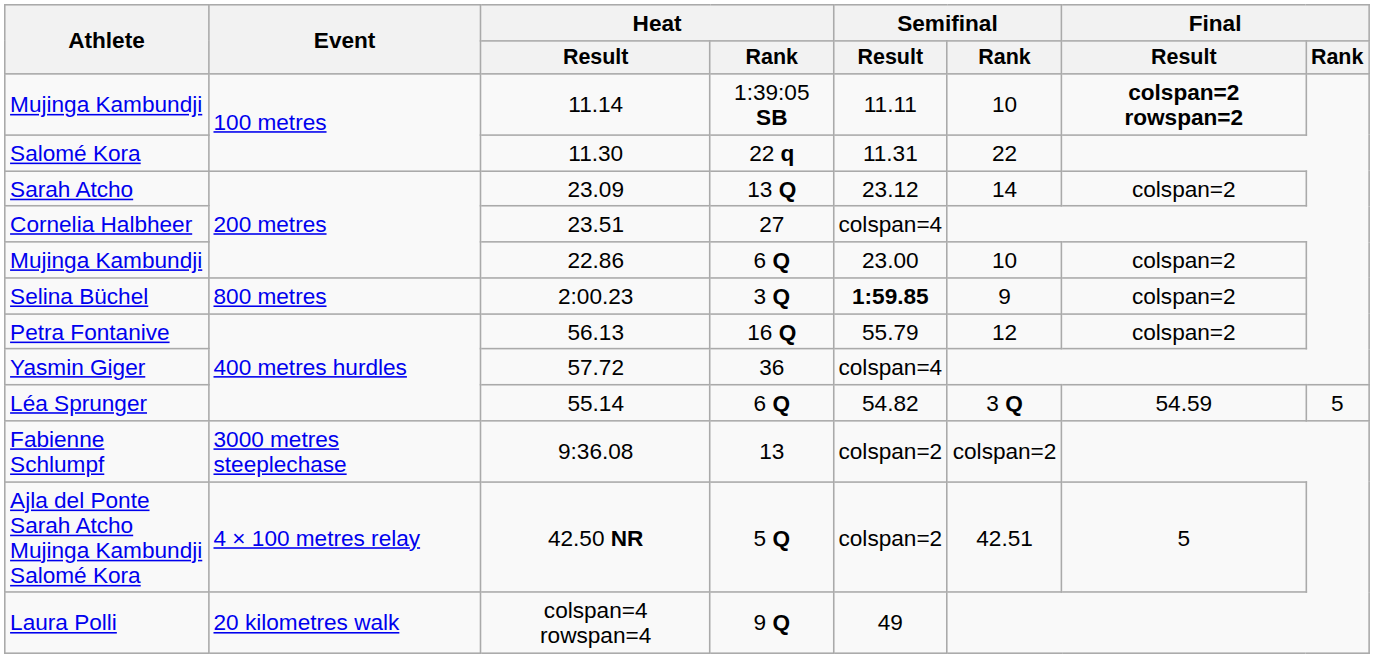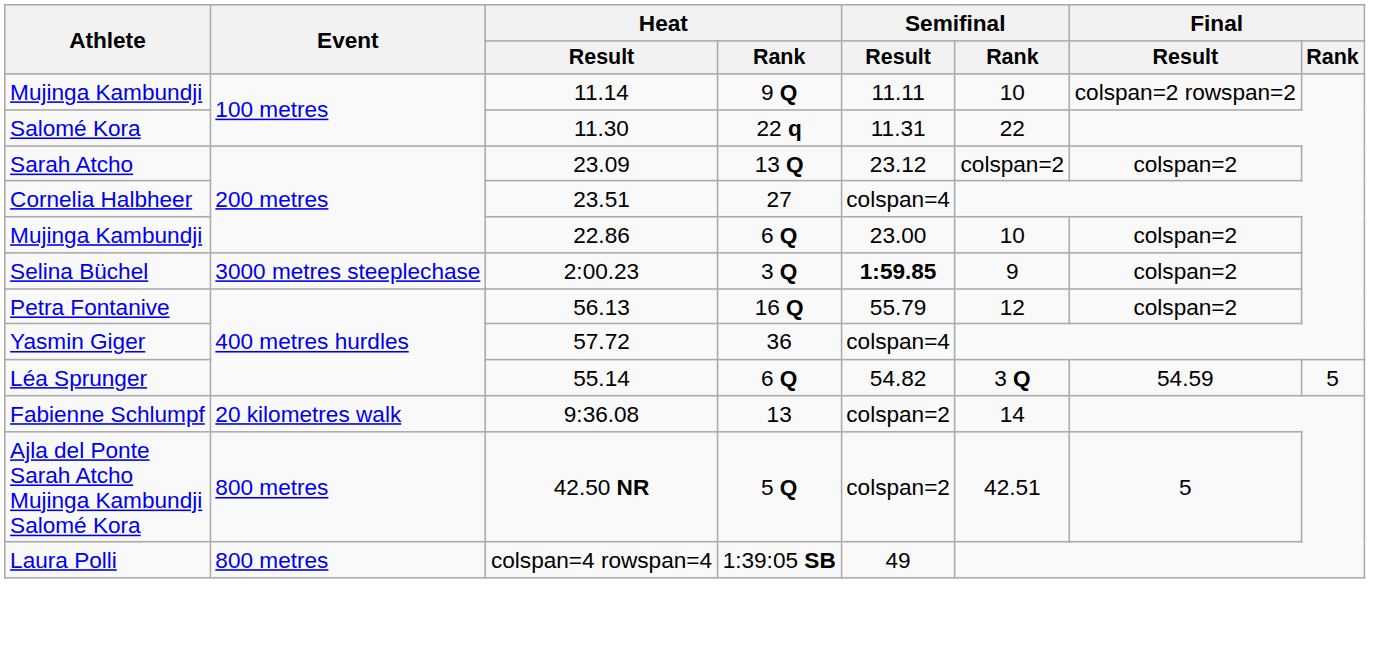(772, 105) 1:39:05 SB -> (779, 92) 9 Q
(1184, 105) bold -> (1185, 92) normal
(1005, 189) 14 -> (1012, 164) colspan=2
(270, 296) 800 metres -> (348, 271) 3000 metres steeplechase
(280, 452) 3000 metres steeplechase -> (308, 414) 20 kilometres walk
(1005, 452) colspan=2 -> (1012, 414) 14
(317, 538) 4 × 100 metres relay -> (272, 487) 800 metres
(306, 624) 20 kilometres walk -> (272, 561) 800 metres
(772, 624) 9 Q -> (779, 561) 1:39:05 SB
